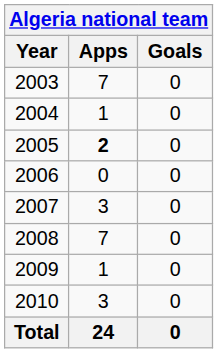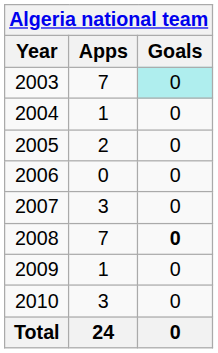(175, 82) no background -> (175, 82) paleturquoise background
(103, 144) bold -> (103, 144) normal
(175, 238) normal -> (175, 238) bold
